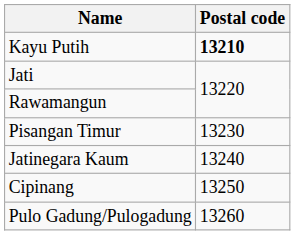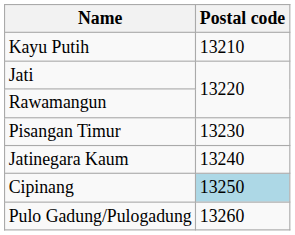(222, 46) bold -> (222, 46) normal
(222, 187) no background -> (222, 187) lightblue background
